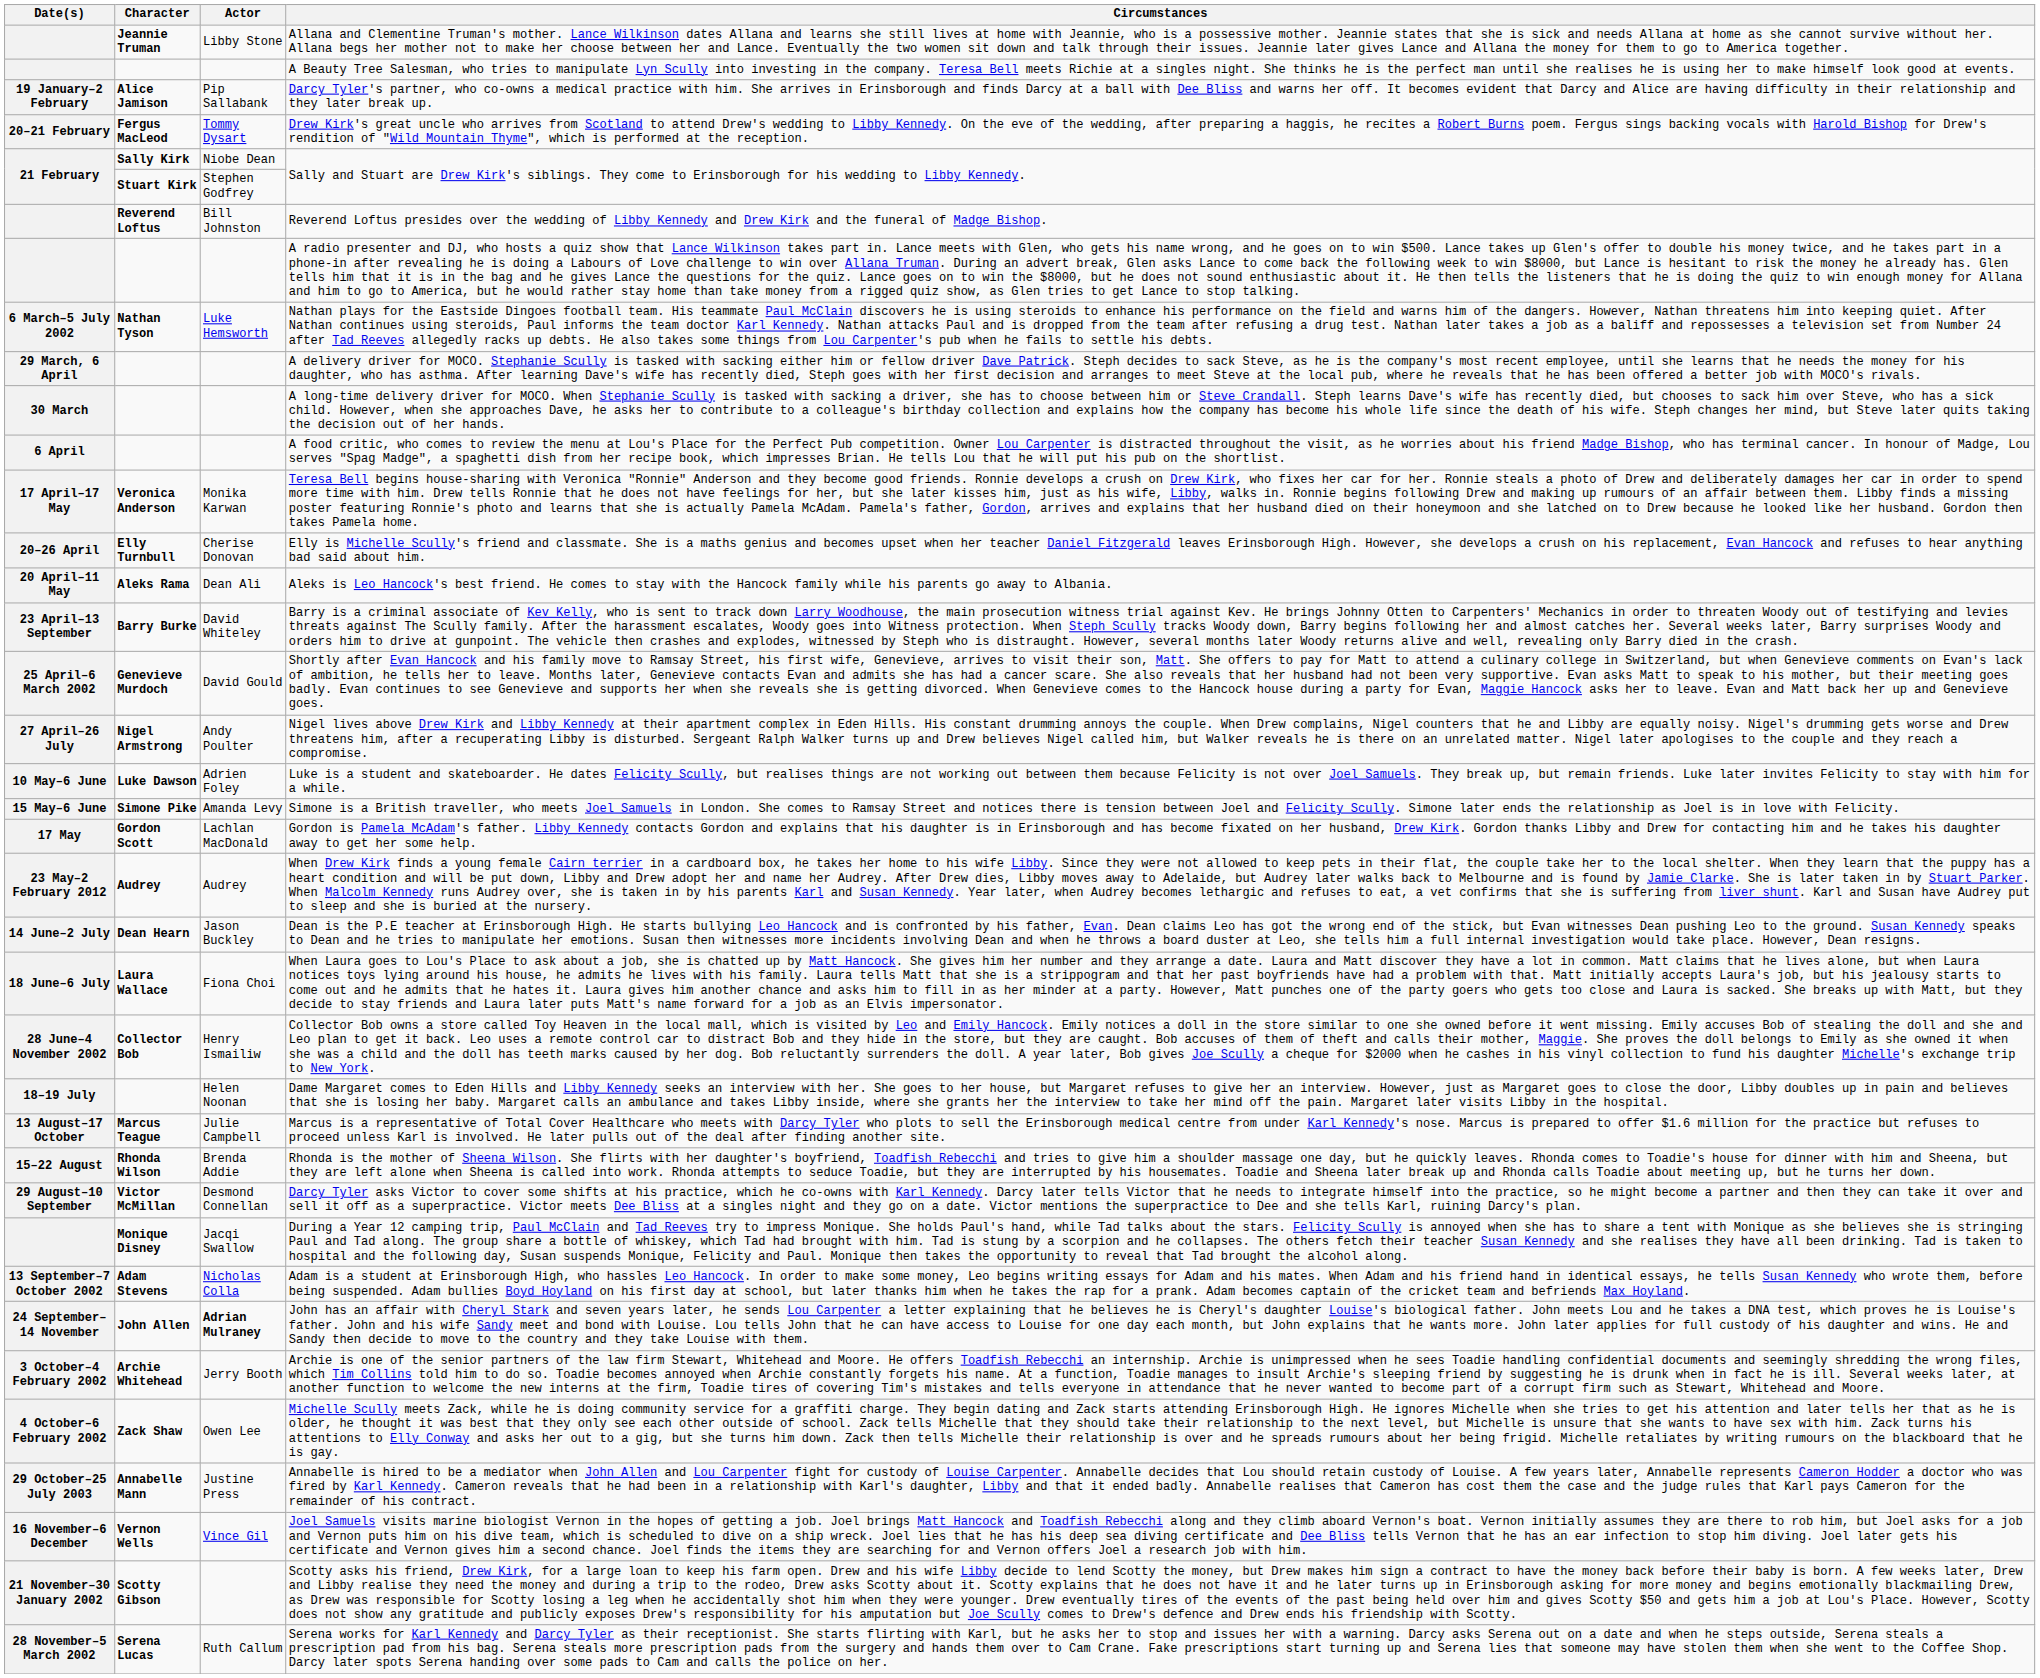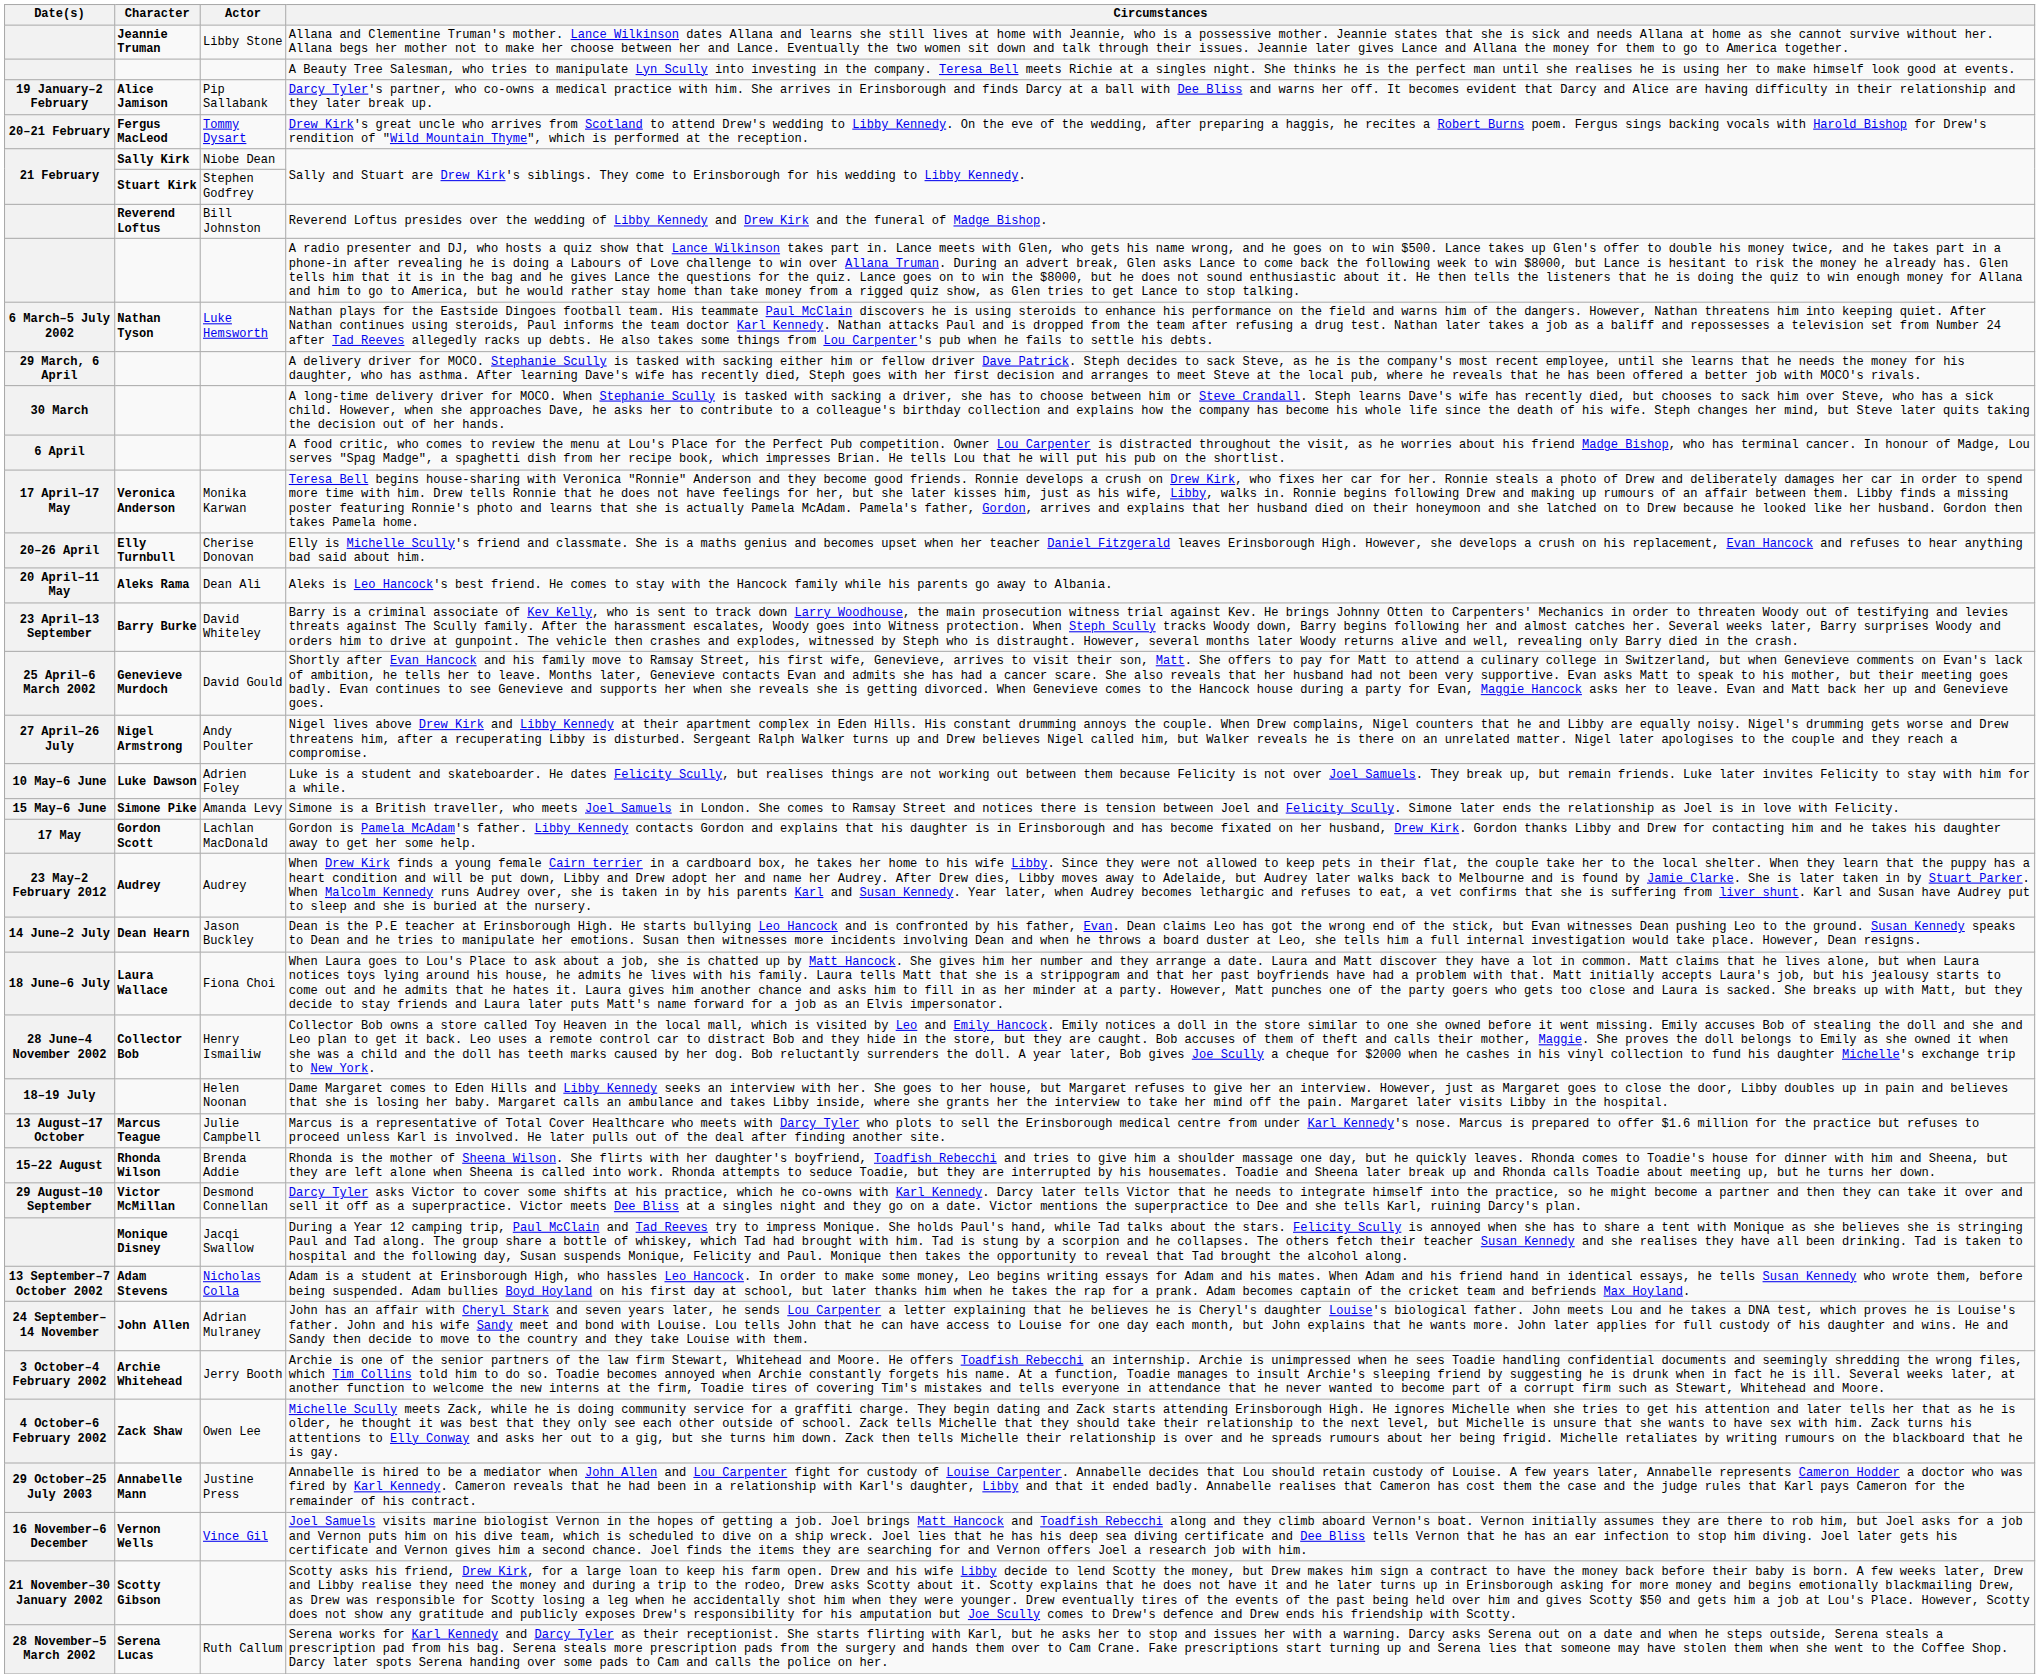(232, 1326) bold -> (232, 1326) normal
